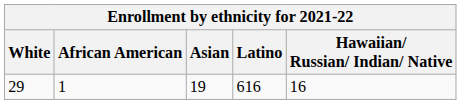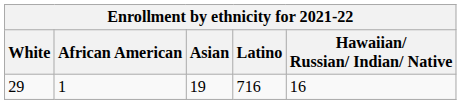(249, 86) 616 -> (249, 86) 716
